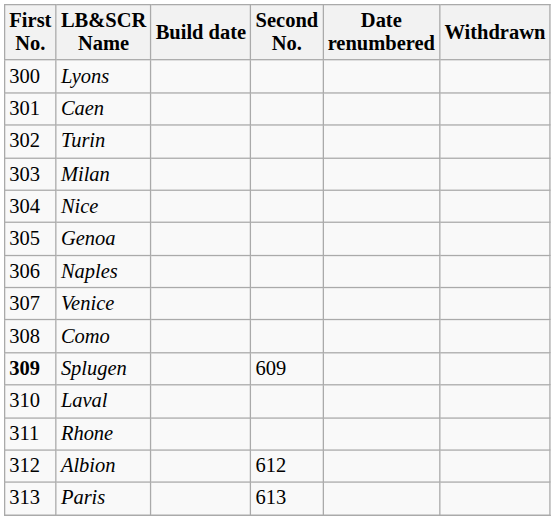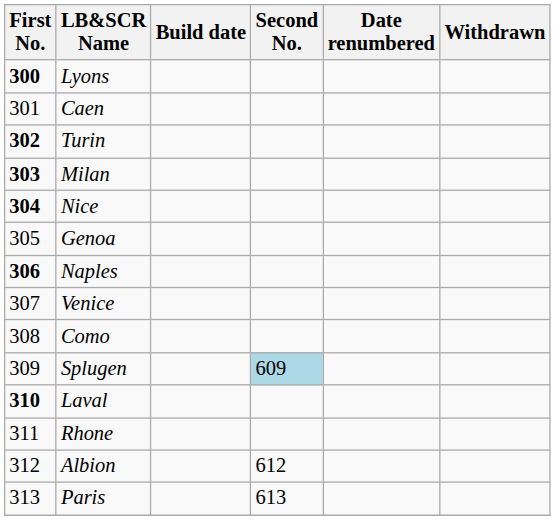(25, 76) normal -> (25, 76) bold
(25, 141) normal -> (25, 141) bold
(25, 173) normal -> (25, 173) bold
(25, 206) normal -> (25, 206) bold
(25, 271) normal -> (25, 271) bold
(25, 368) bold -> (25, 368) normal
(271, 368) no background -> (271, 368) lightblue background
(25, 401) normal -> (25, 401) bold
